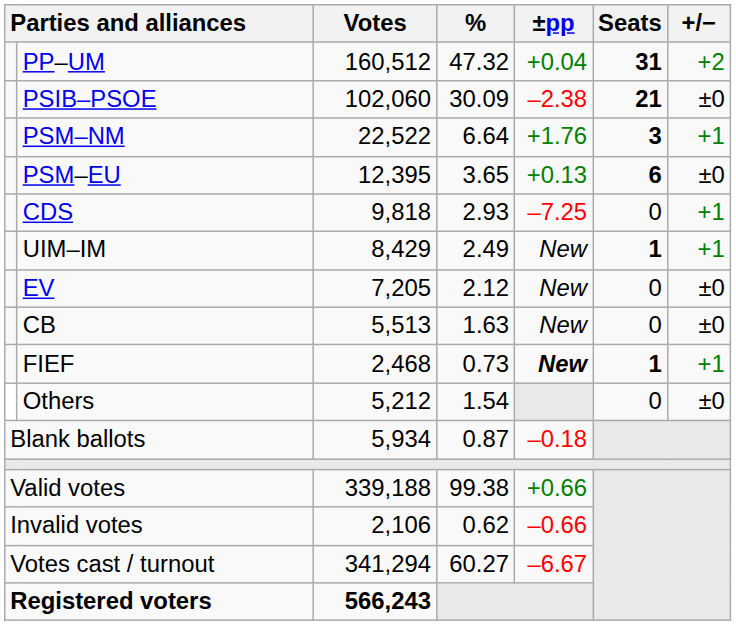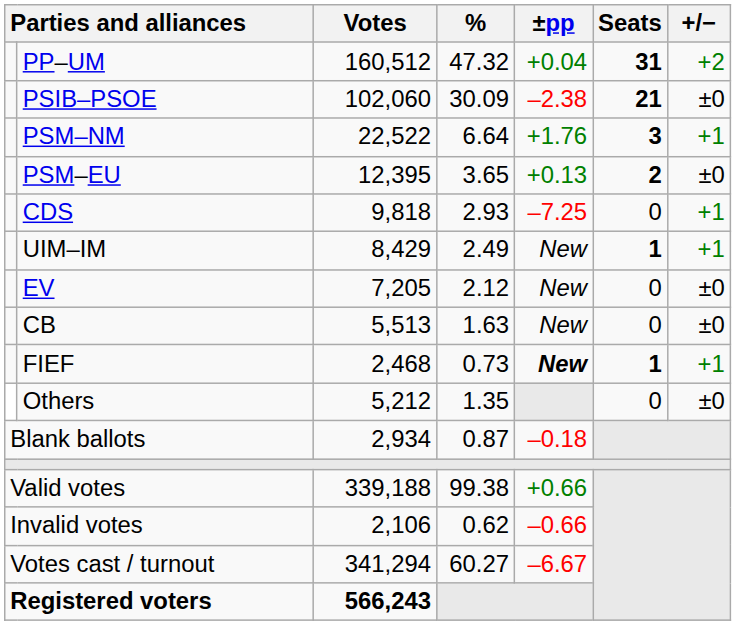(655, 174) 6 -> (655, 174) 2
(486, 401) 1.54 -> (486, 401) 1.35
(401, 439) 5,934 -> (401, 439) 2,934
